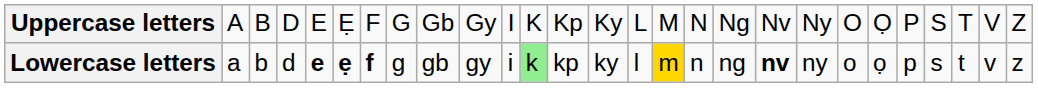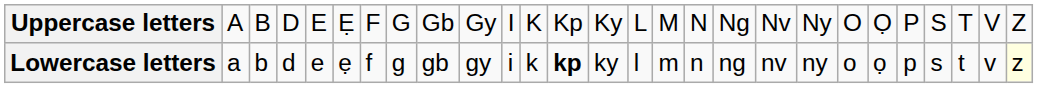(317, 62) bold -> (317, 62) normal
(345, 62) bold -> (345, 62) normal
(370, 62) bold -> (369, 62) normal
(532, 62) lightgreen background -> (532, 62) no background
(566, 62) normal -> (567, 62) bold
(669, 62) gold background -> (669, 62) no background
(775, 62) bold -> (774, 62) normal
(1018, 62) no background -> (1018, 62) lightyellow background
